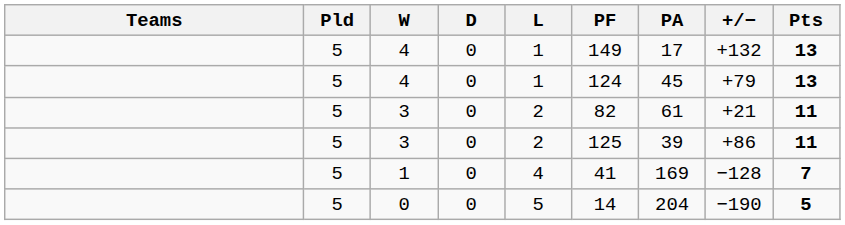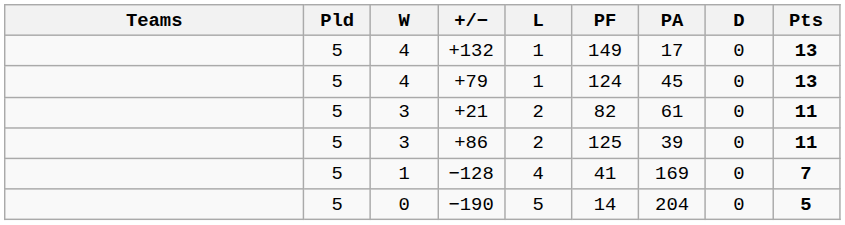columns swapped: (471, 20) <-> (739, 20)
